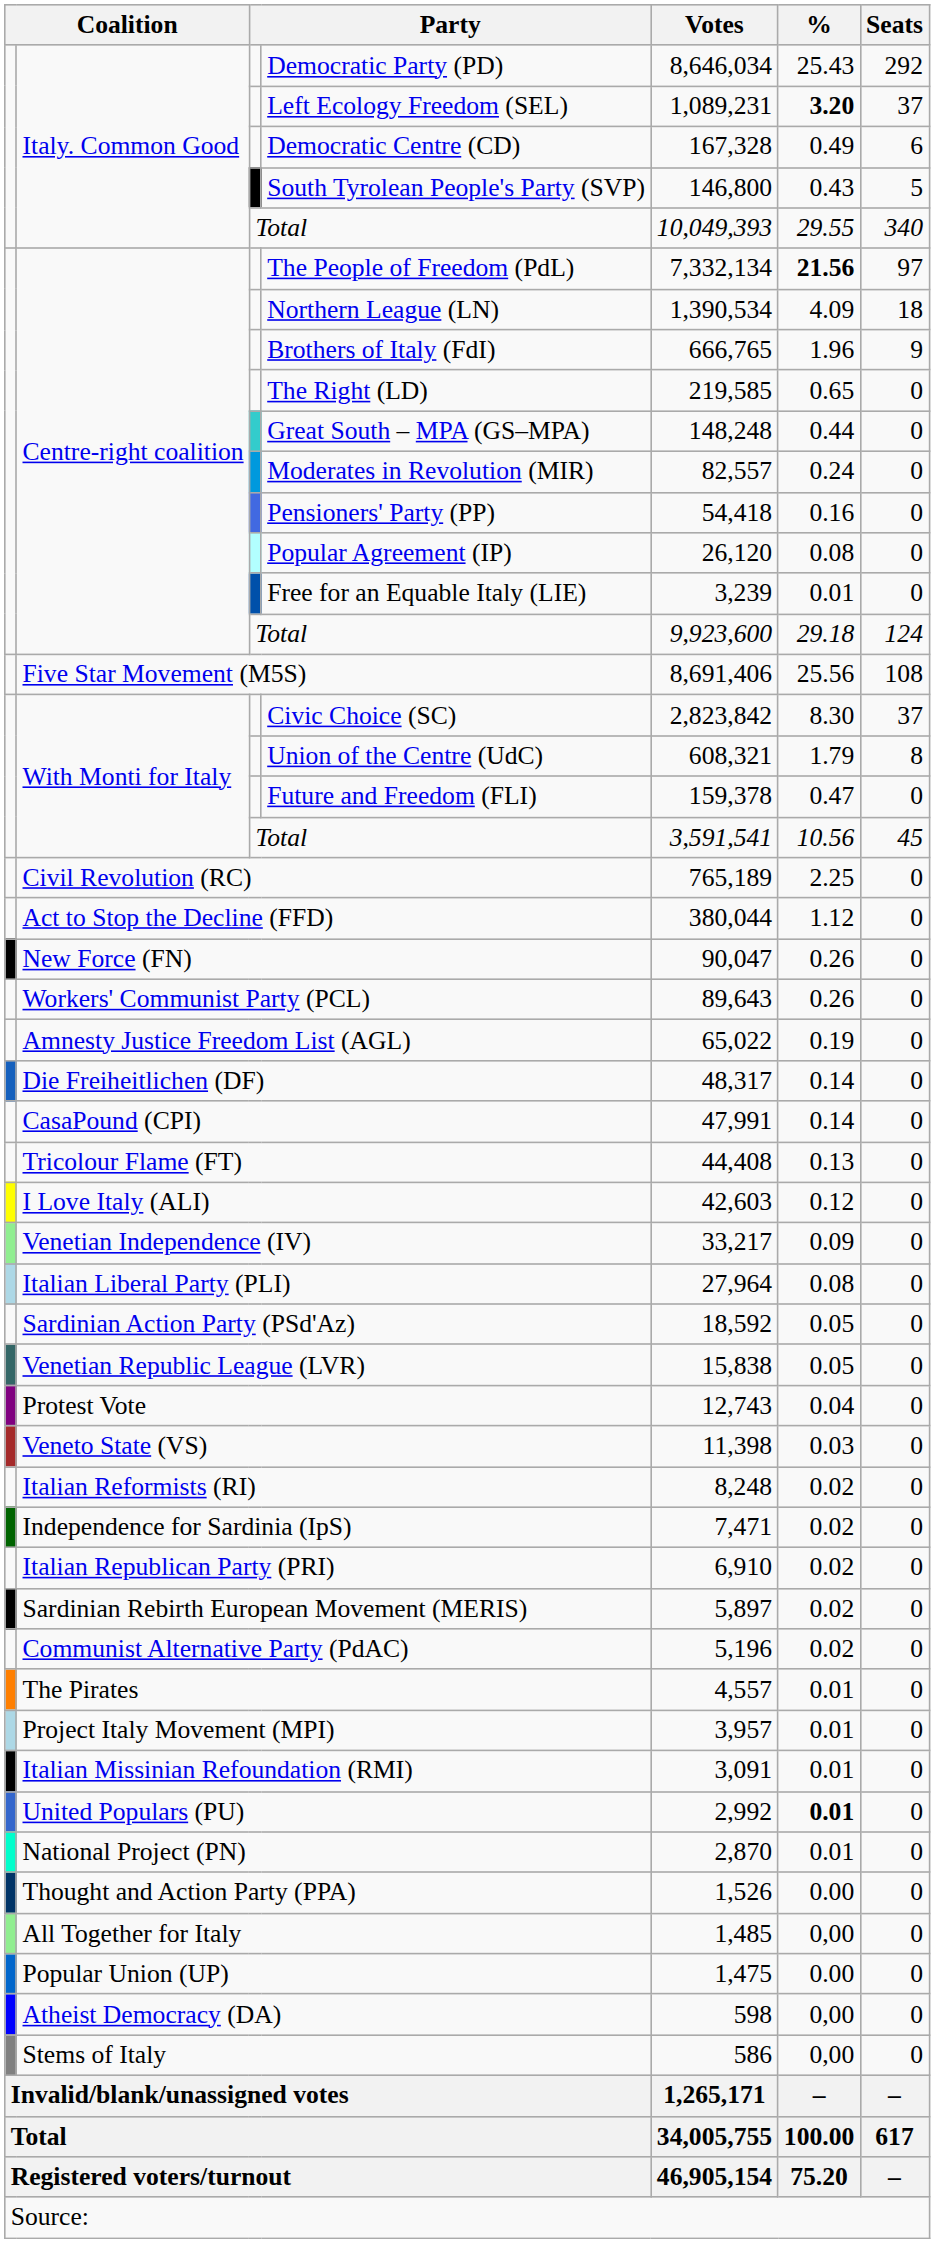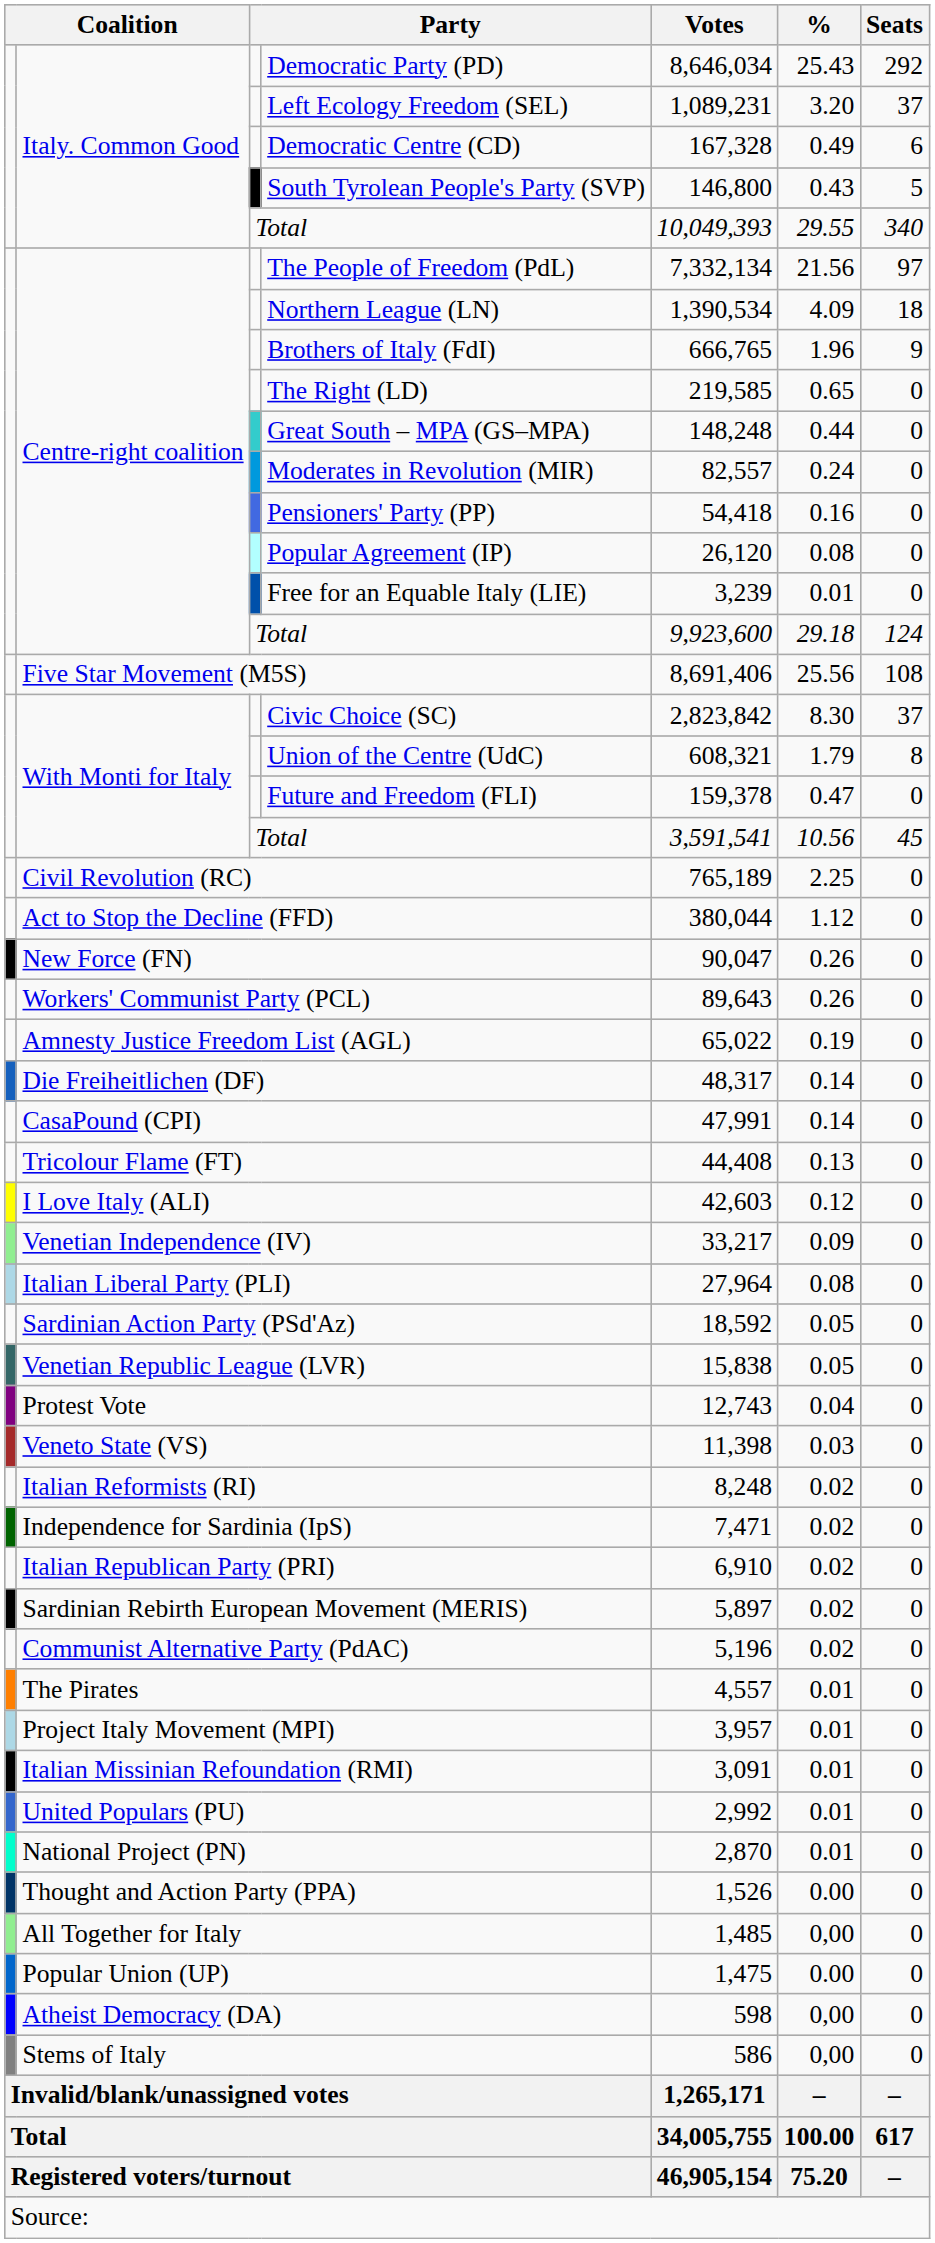(832, 106) bold -> (832, 106) normal
(825, 268) bold -> (825, 268) normal
(832, 1811) bold -> (832, 1811) normal
